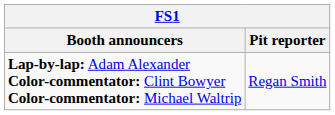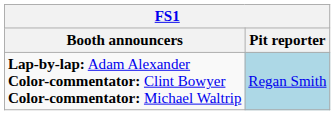(287, 81) no background -> (287, 81) lightblue background
